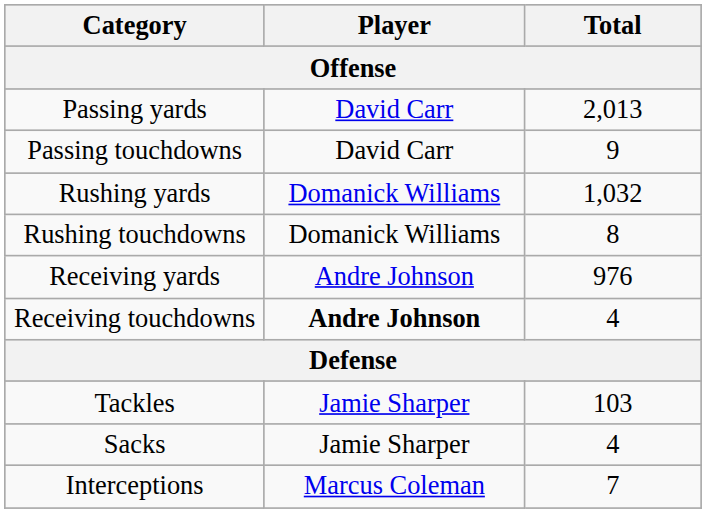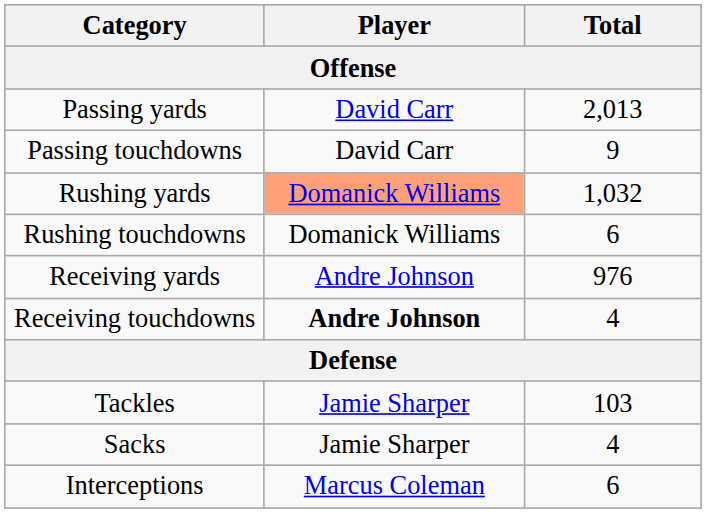(394, 192) no background -> (394, 192) lightsalmon background
(613, 234) 8 -> (613, 234) 6
(613, 485) 7 -> (613, 485) 6
